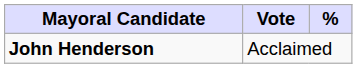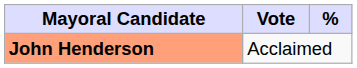(81, 48) no background -> (81, 48) lightsalmon background
